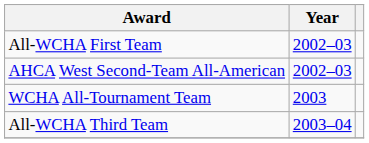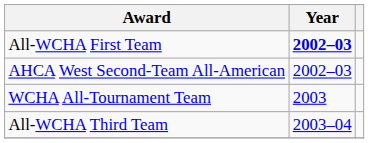(322, 44) normal -> (322, 44) bold
